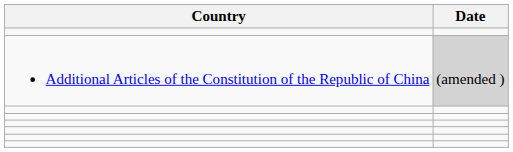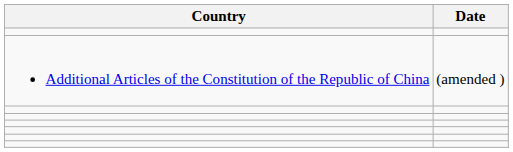(470, 79) lightgrey background -> (470, 79) no background
